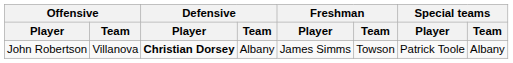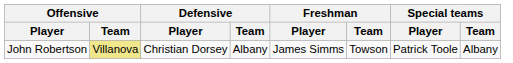(115, 49) no background -> (115, 49) khaki background
(189, 49) bold -> (186, 49) normal
